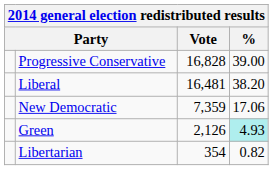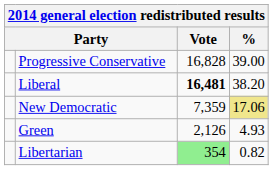(206, 84) normal -> (206, 84) bold
(249, 107) no background -> (249, 107) khaki background
(252, 130) paleturquoise background -> (252, 130) no background
(215, 152) no background -> (215, 152) lightgreen background
